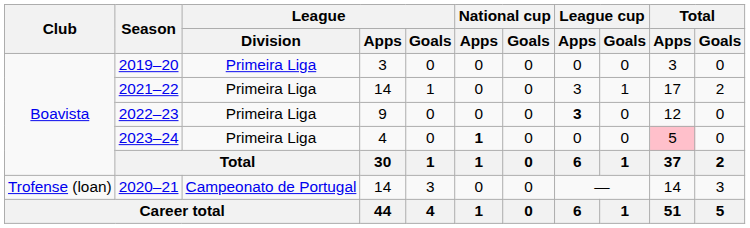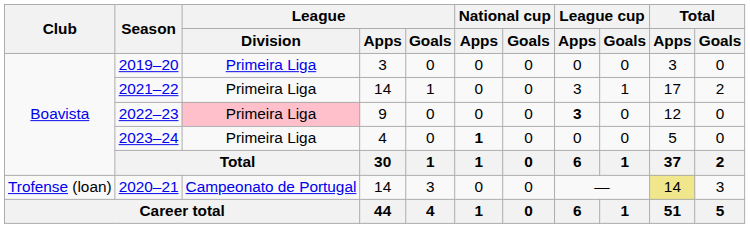(271, 114) no background -> (271, 114) pink background
(672, 138) pink background -> (672, 138) no background
(672, 187) no background -> (672, 187) khaki background
